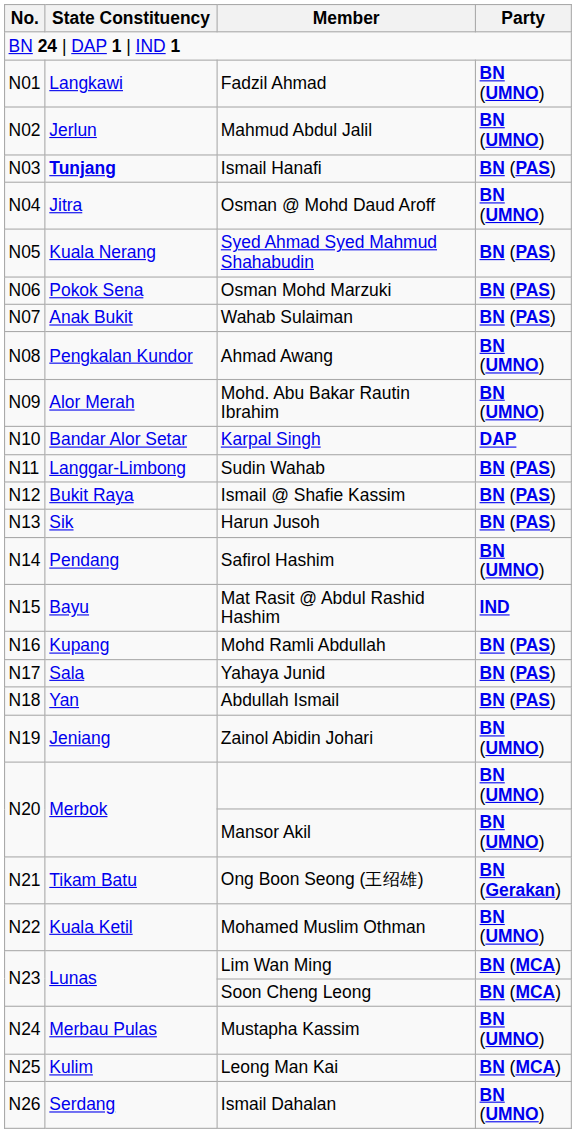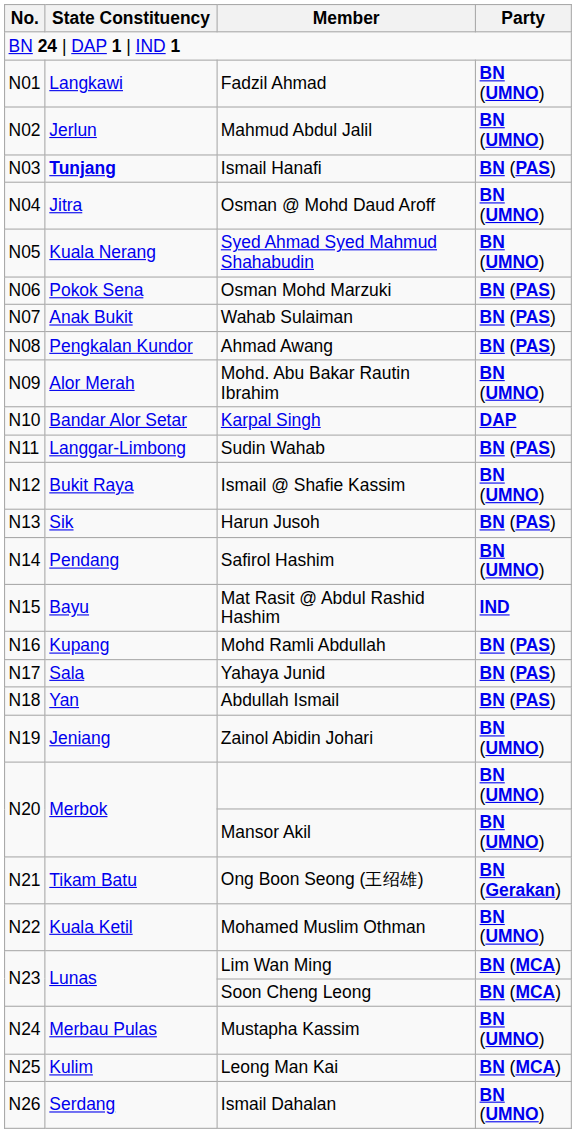(518, 252) BN (PAS) -> (512, 252) BN (UMNO)
(512, 355) BN (UMNO) -> (518, 345) BN (PAS)
(518, 495) BN (PAS) -> (512, 485) BN (UMNO)
